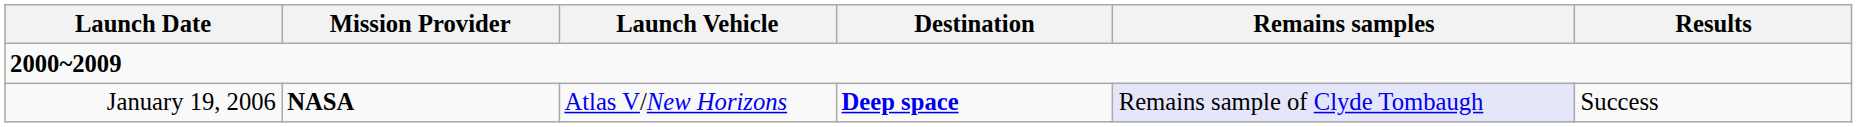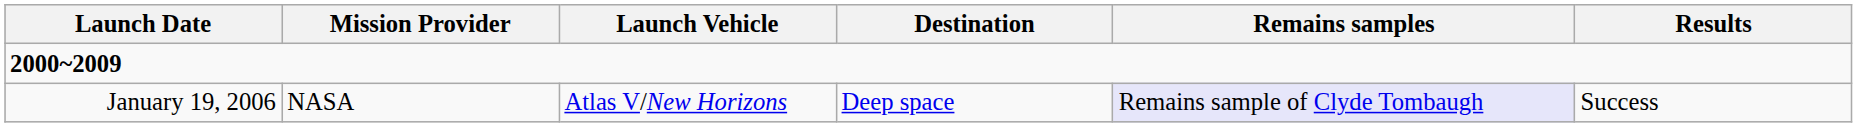(321, 102) bold -> (321, 102) normal
(900, 102) bold -> (898, 102) normal
